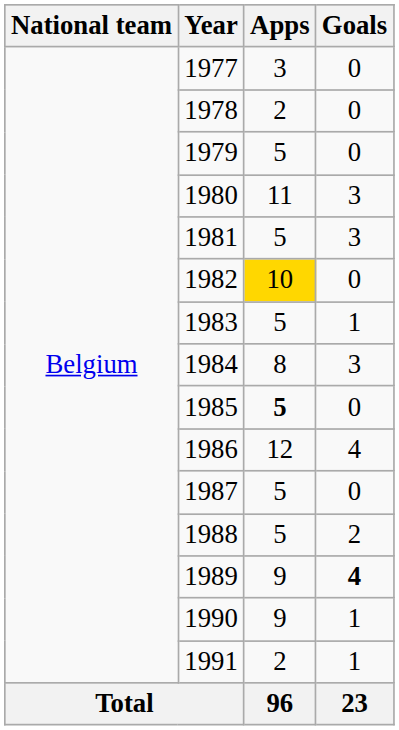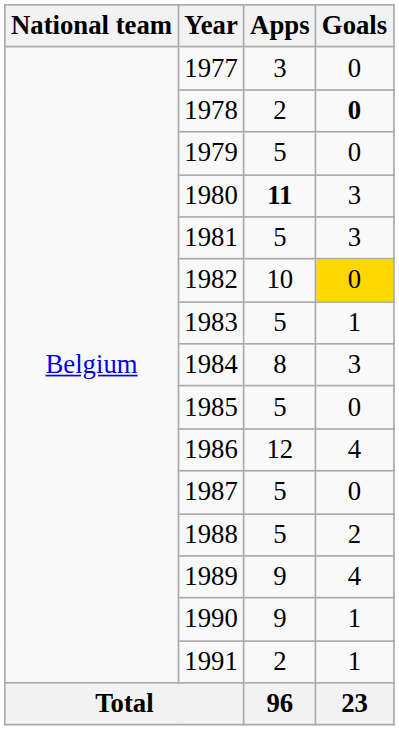(355, 110) normal -> (355, 110) bold
(280, 195) normal -> (280, 195) bold
(280, 279) gold background -> (280, 279) no background
(355, 279) no background -> (355, 279) gold background
(280, 407) bold -> (280, 407) normal
(355, 576) bold -> (355, 576) normal
